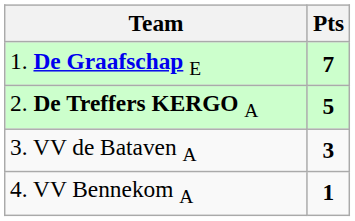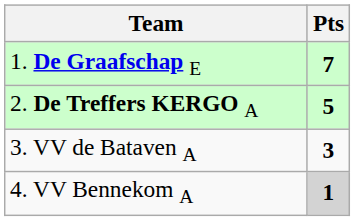(328, 192) no background -> (328, 192) lightgrey background
